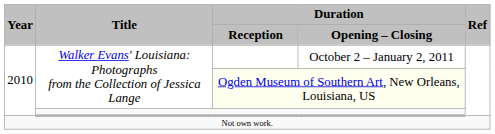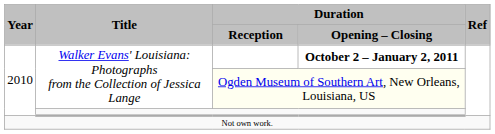(382, 56) normal -> (382, 56) bold
